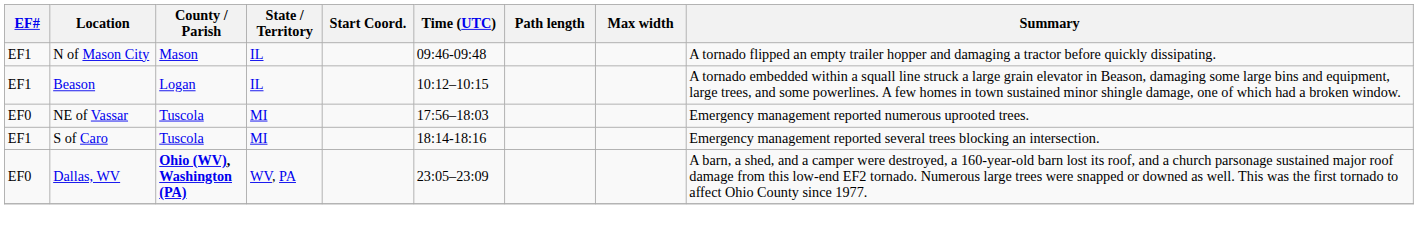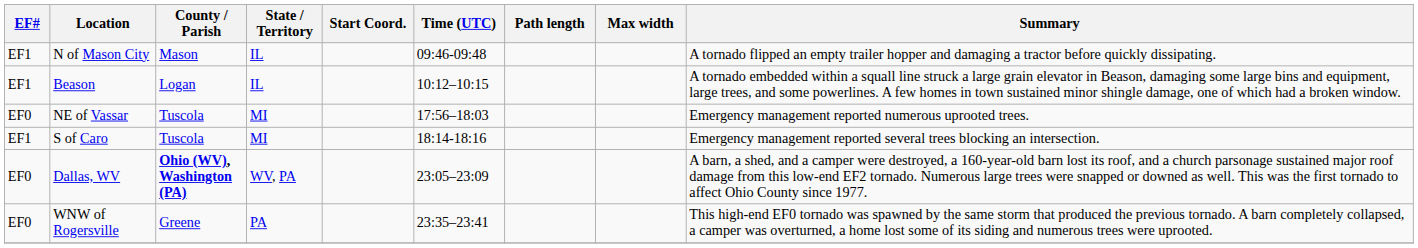+ row: (86, 223)
